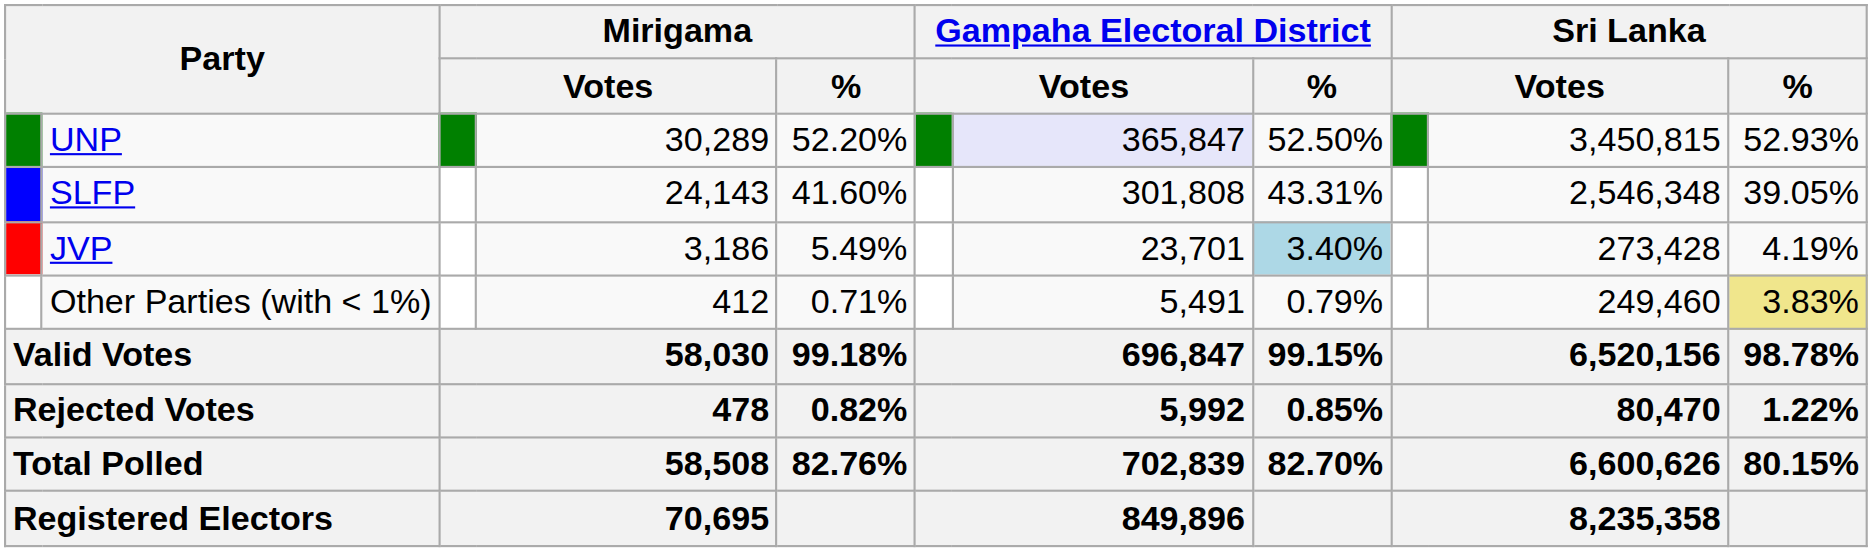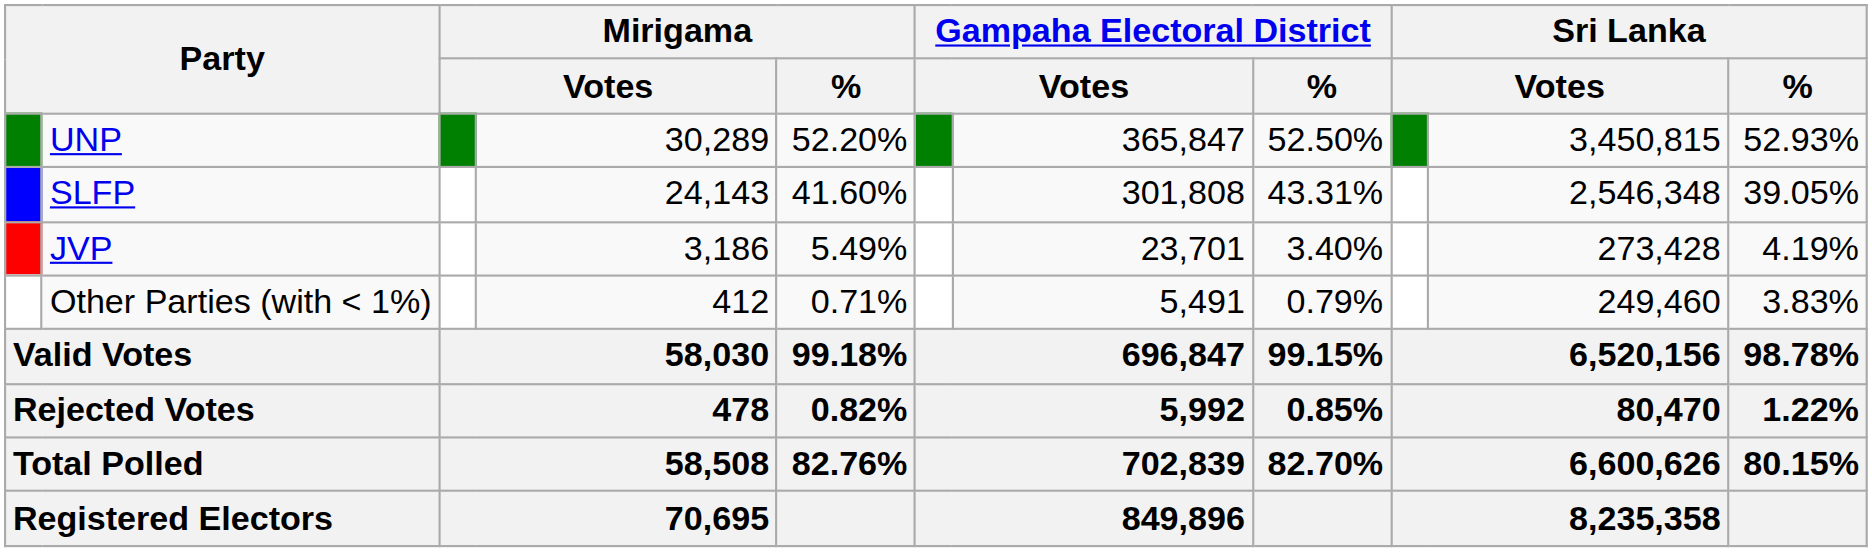(1183, 139) lavender background -> (1183, 139) no background
(1335, 247) lightblue background -> (1335, 247) no background
(1811, 301) khaki background -> (1811, 301) no background
